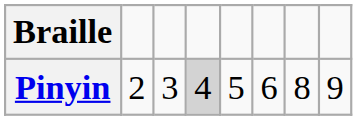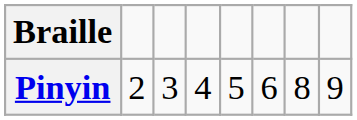(203, 86) lightgrey background -> (203, 86) no background
